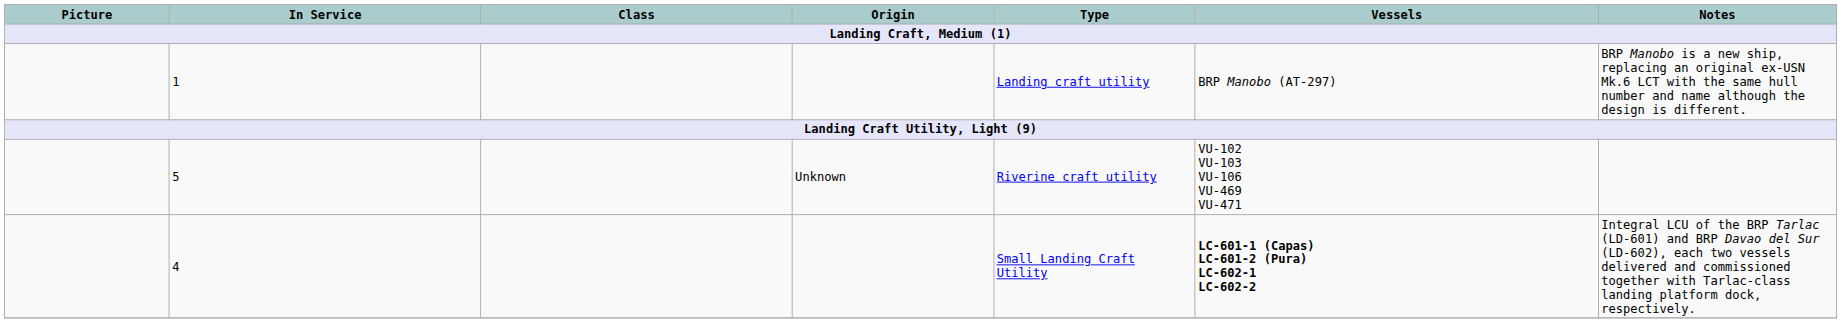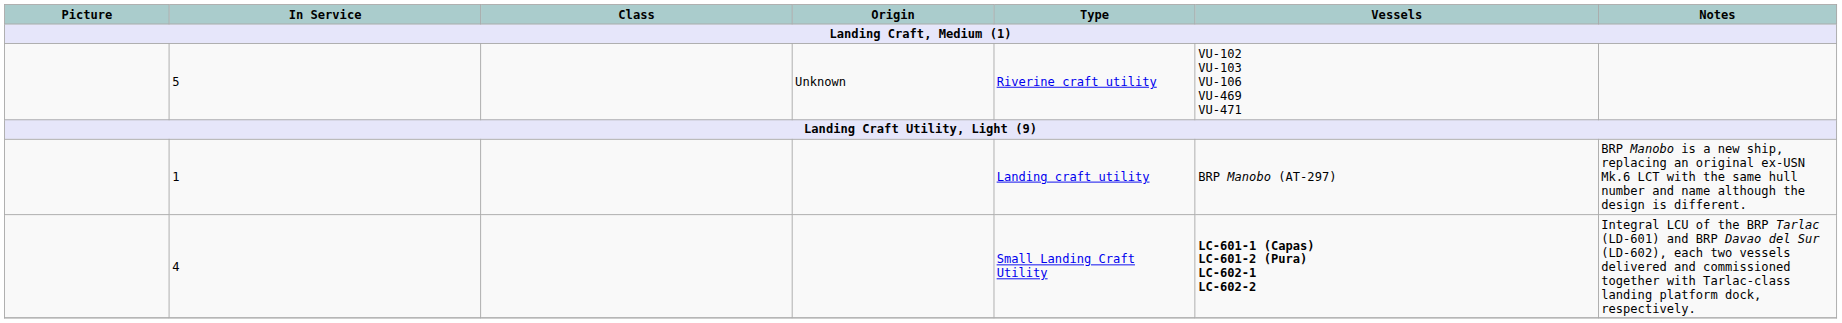rows swapped: (176, 82) <-> (176, 177)
